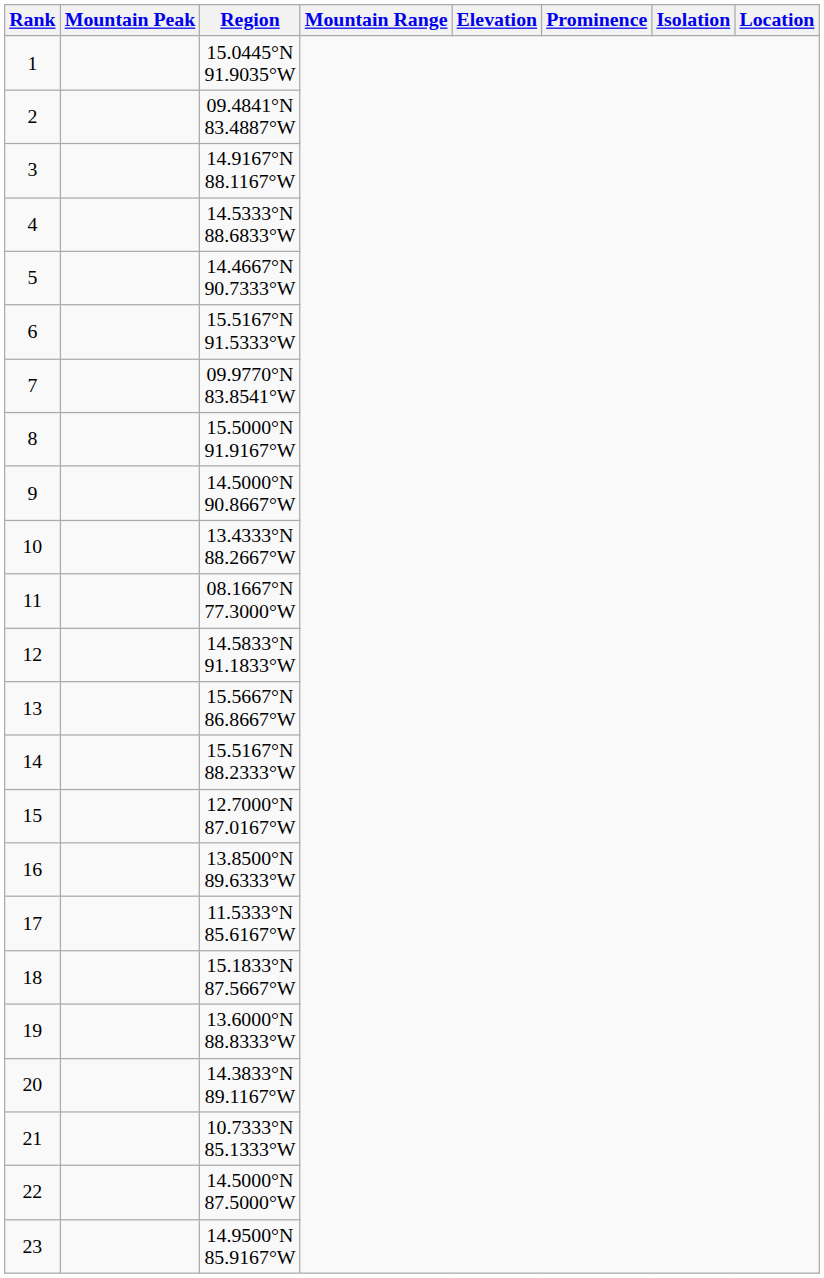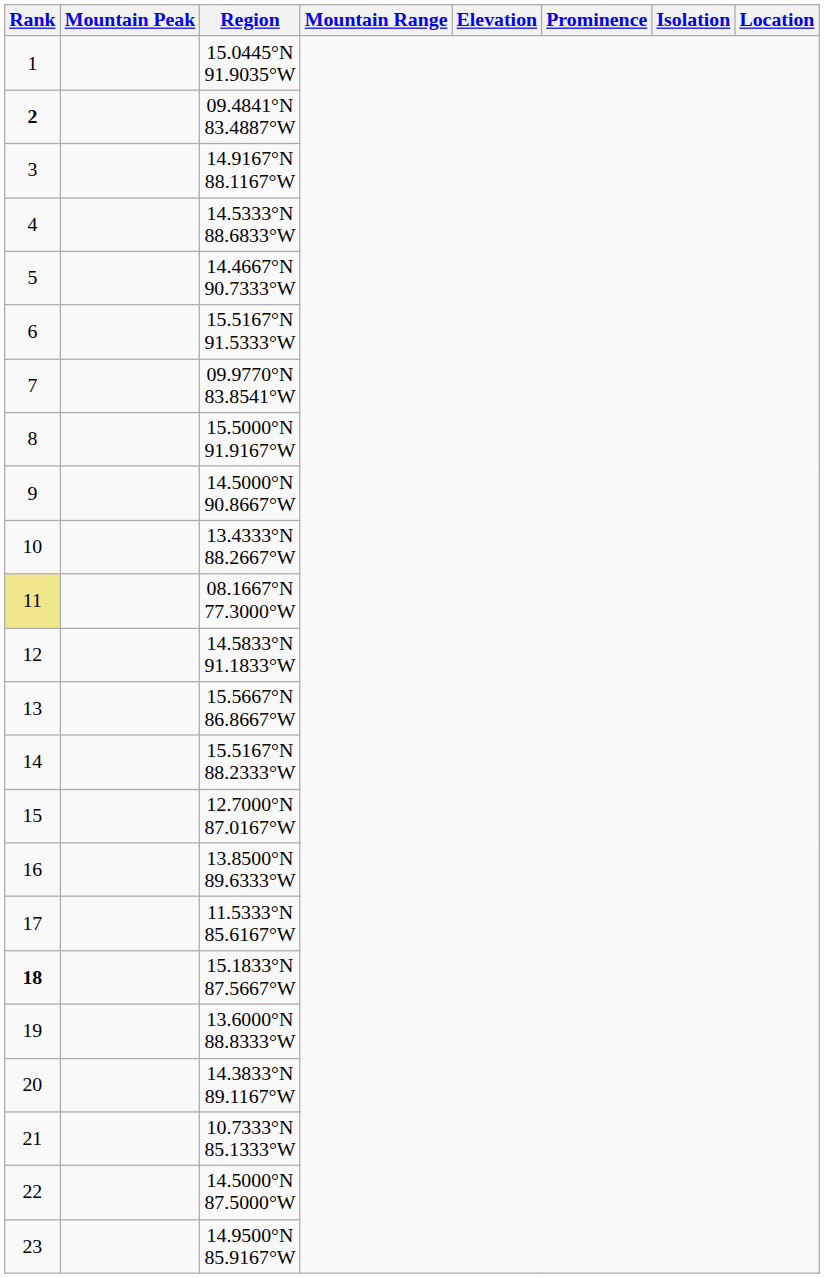(32, 116) normal -> (32, 116) bold
(32, 600) no background -> (32, 600) khaki background
(32, 977) normal -> (32, 977) bold
